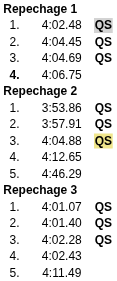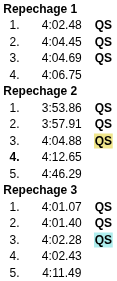(103, 25) lightgrey background -> (103, 25) no background
(14, 75) bold -> (14, 75) normal
(14, 157) normal -> (14, 157) bold
(103, 240) no background -> (103, 240) paleturquoise background
